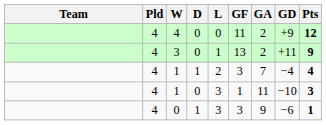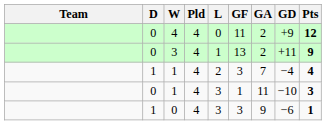columns swapped: (155, 14) <-> (197, 14)
